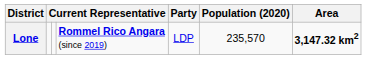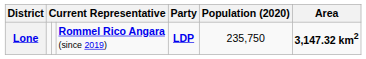(184, 38) normal -> (184, 38) bold
(246, 38) 235,570 -> (246, 38) 235,750
